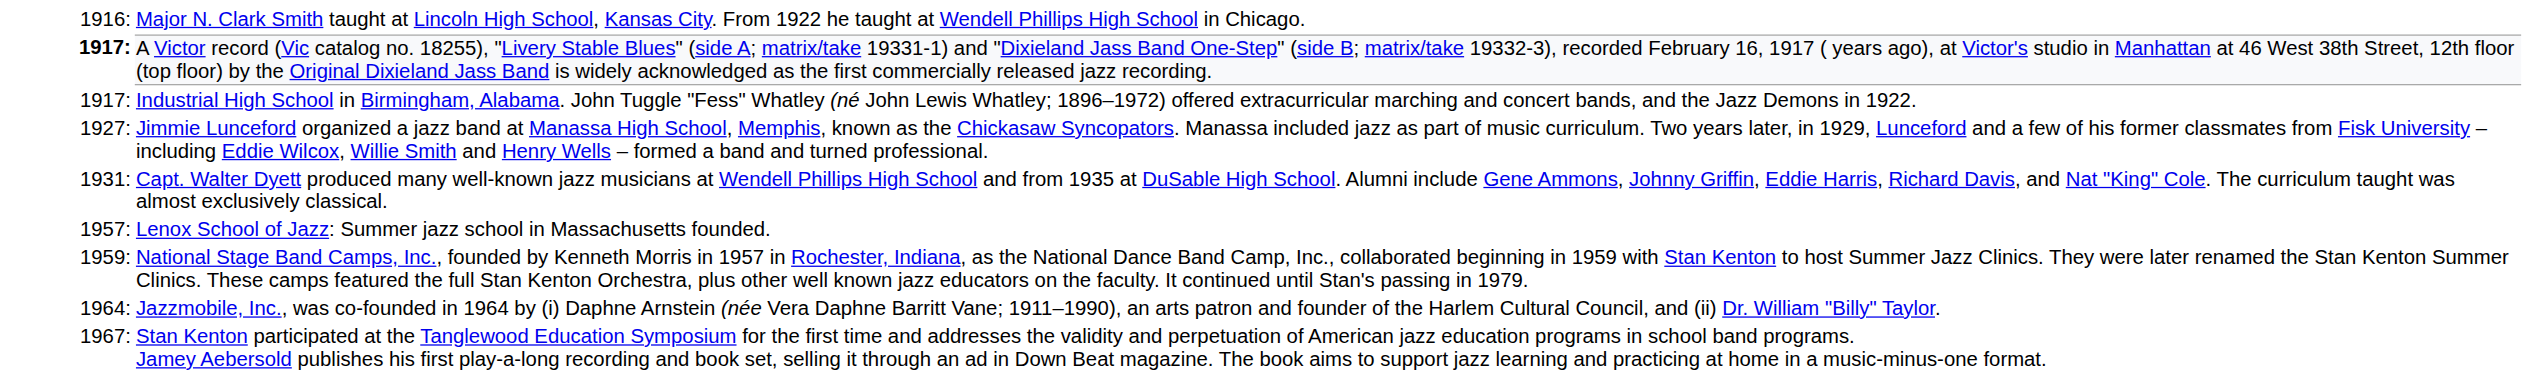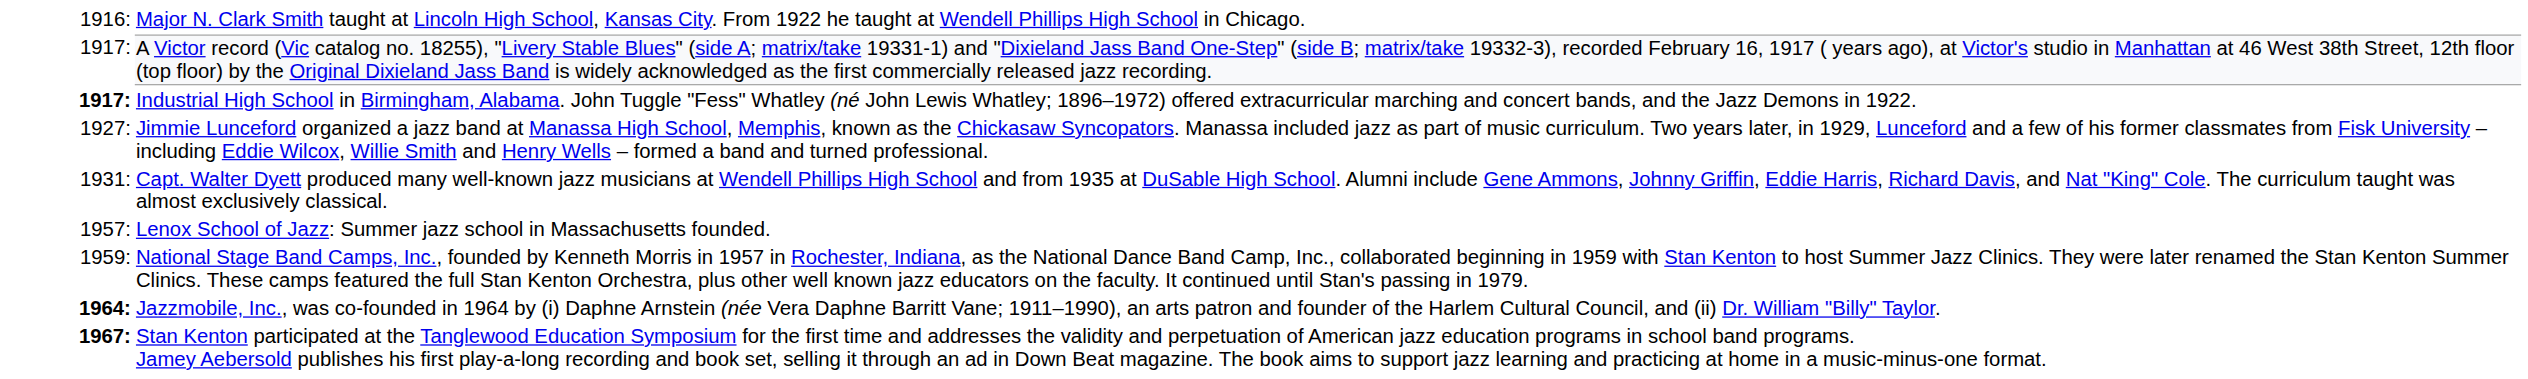(105, 47) bold -> (105, 47) normal
(105, 100) normal -> (105, 100) bold
(105, 308) normal -> (105, 308) bold
(105, 336) normal -> (105, 336) bold
